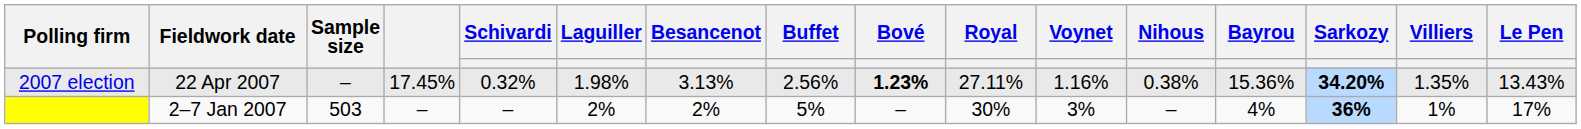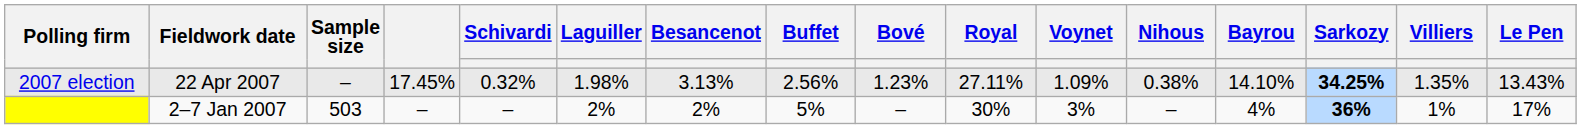(901, 82) bold -> (901, 82) normal
(1081, 82) 1.16% -> (1081, 82) 1.09%
(1261, 82) 15.36% -> (1261, 82) 14.10%
(1351, 82) 34.20% -> (1351, 82) 34.25%
